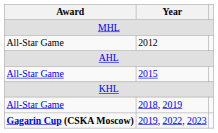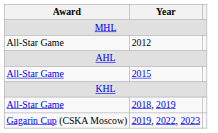(70, 120) bold -> (67, 120) normal
